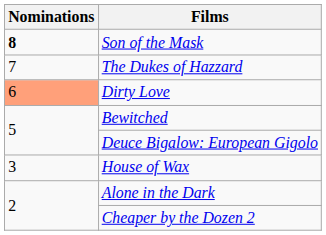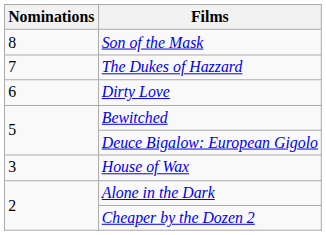(12, 42) bold -> (12, 42) normal
(12, 92) lightsalmon background -> (12, 92) no background
